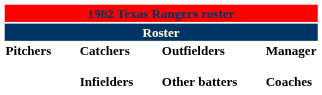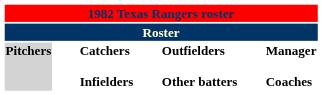(28, 51) no background -> (28, 51) lightgrey background
